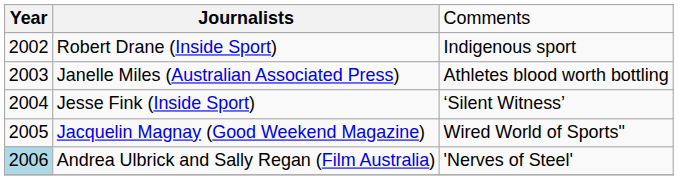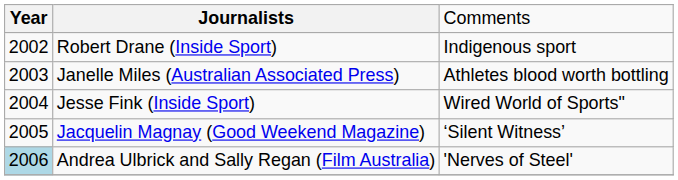(504, 103) ‘Silent Witness’ -> (534, 103) Wired World of Sports"
(534, 132) Wired World of Sports" -> (504, 132) ‘Silent Witness’
